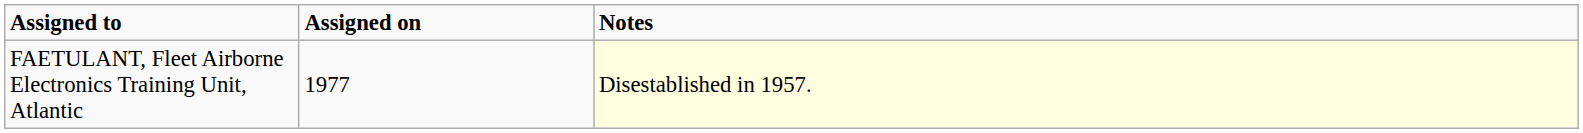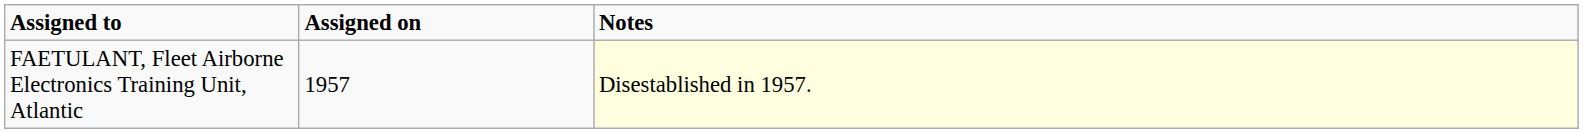(327, 84) 1977 -> (327, 84) 1957
